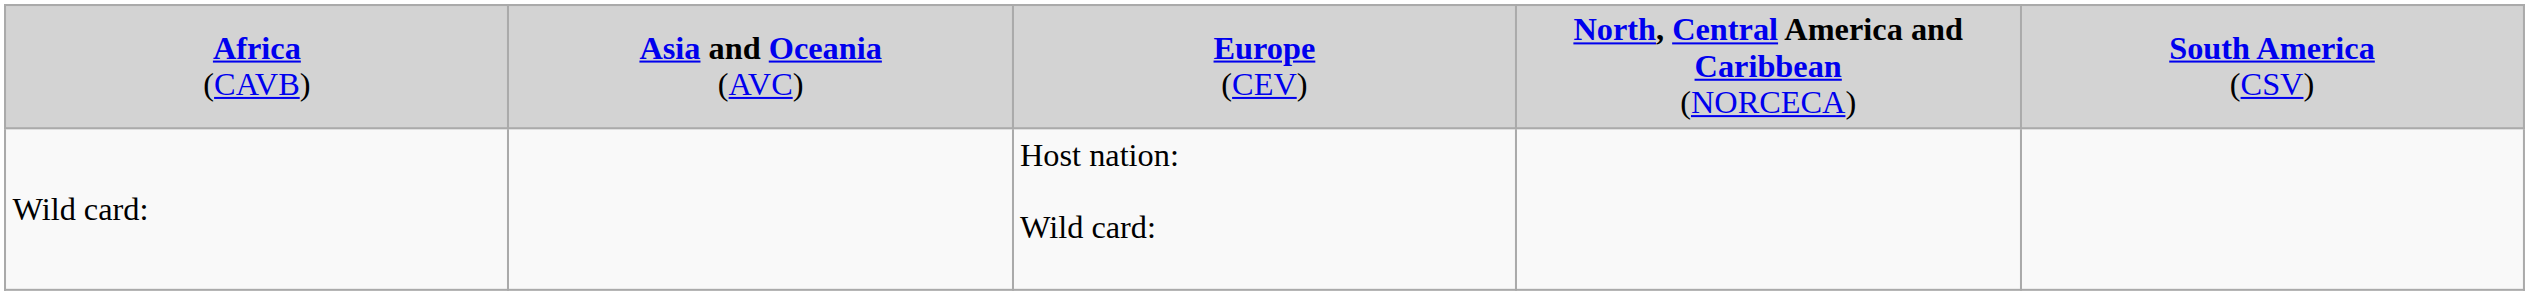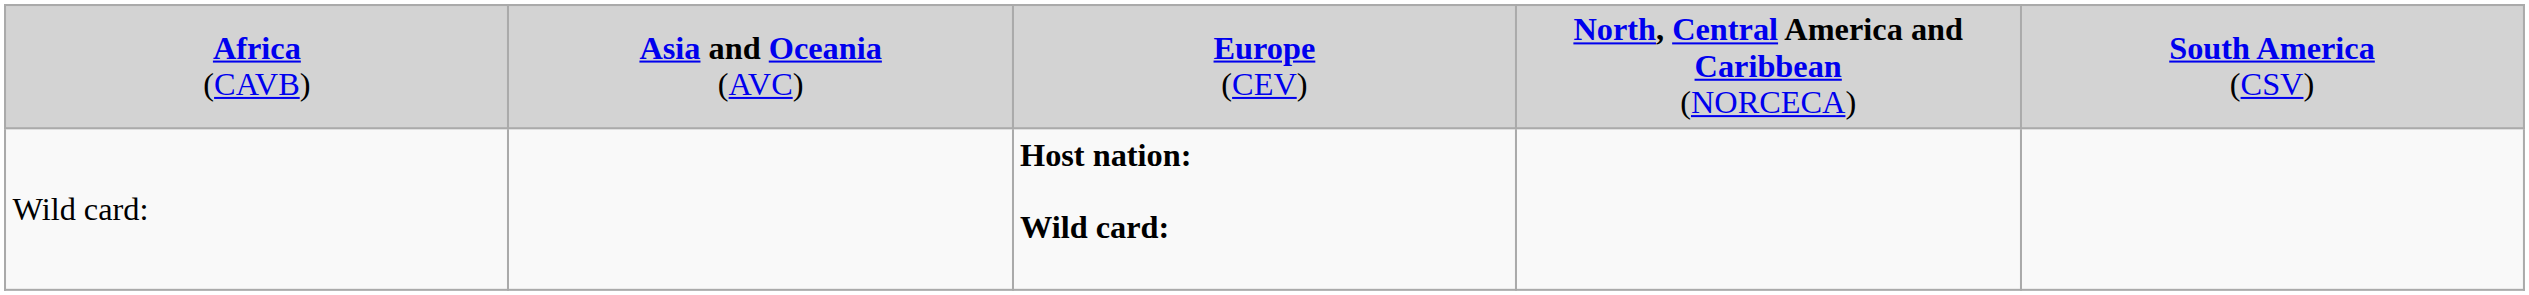(1099, 190) normal -> (1106, 190) bold
